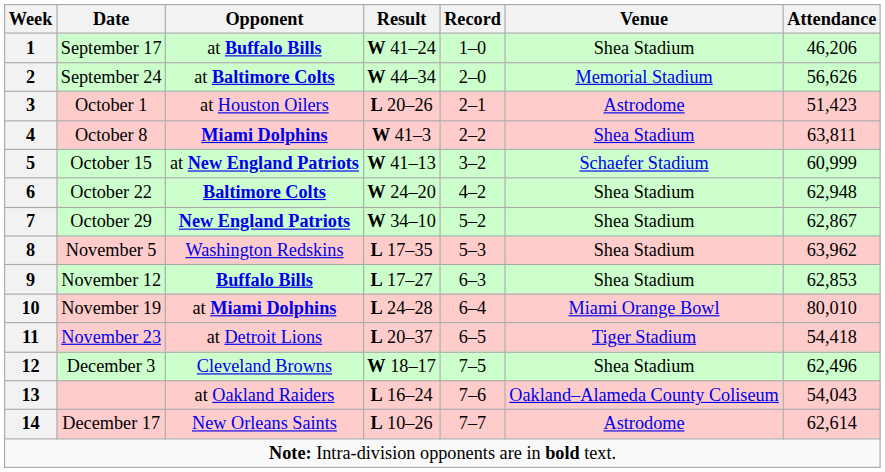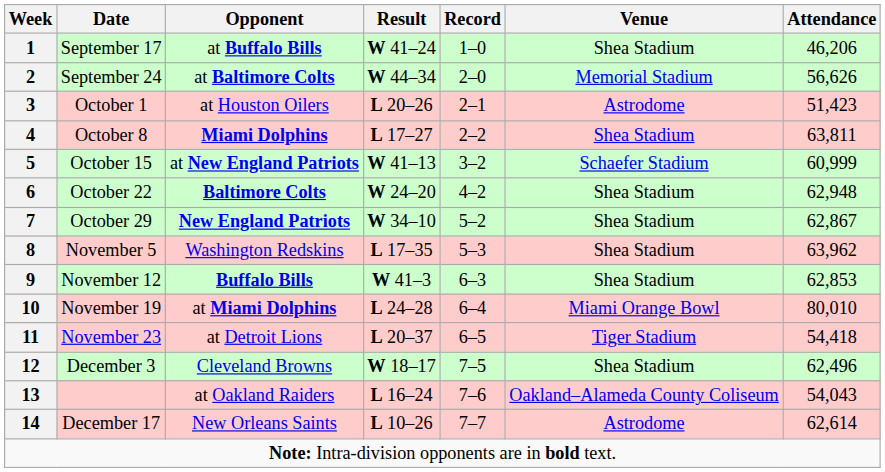(402, 134) W 41–3 -> (402, 134) L 17–27
(402, 279) L 17–27 -> (402, 279) W 41–3
